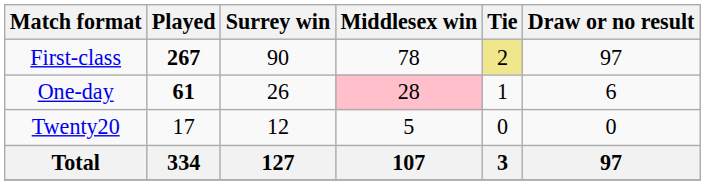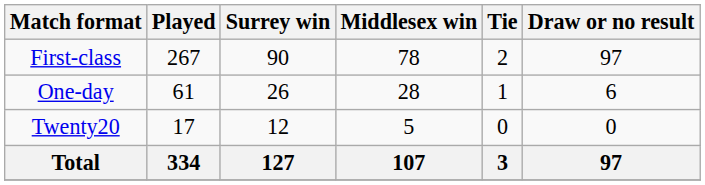(184, 57) bold -> (184, 57) normal
(503, 57) khaki background -> (503, 57) no background
(184, 92) bold -> (184, 92) normal
(409, 92) pink background -> (409, 92) no background
